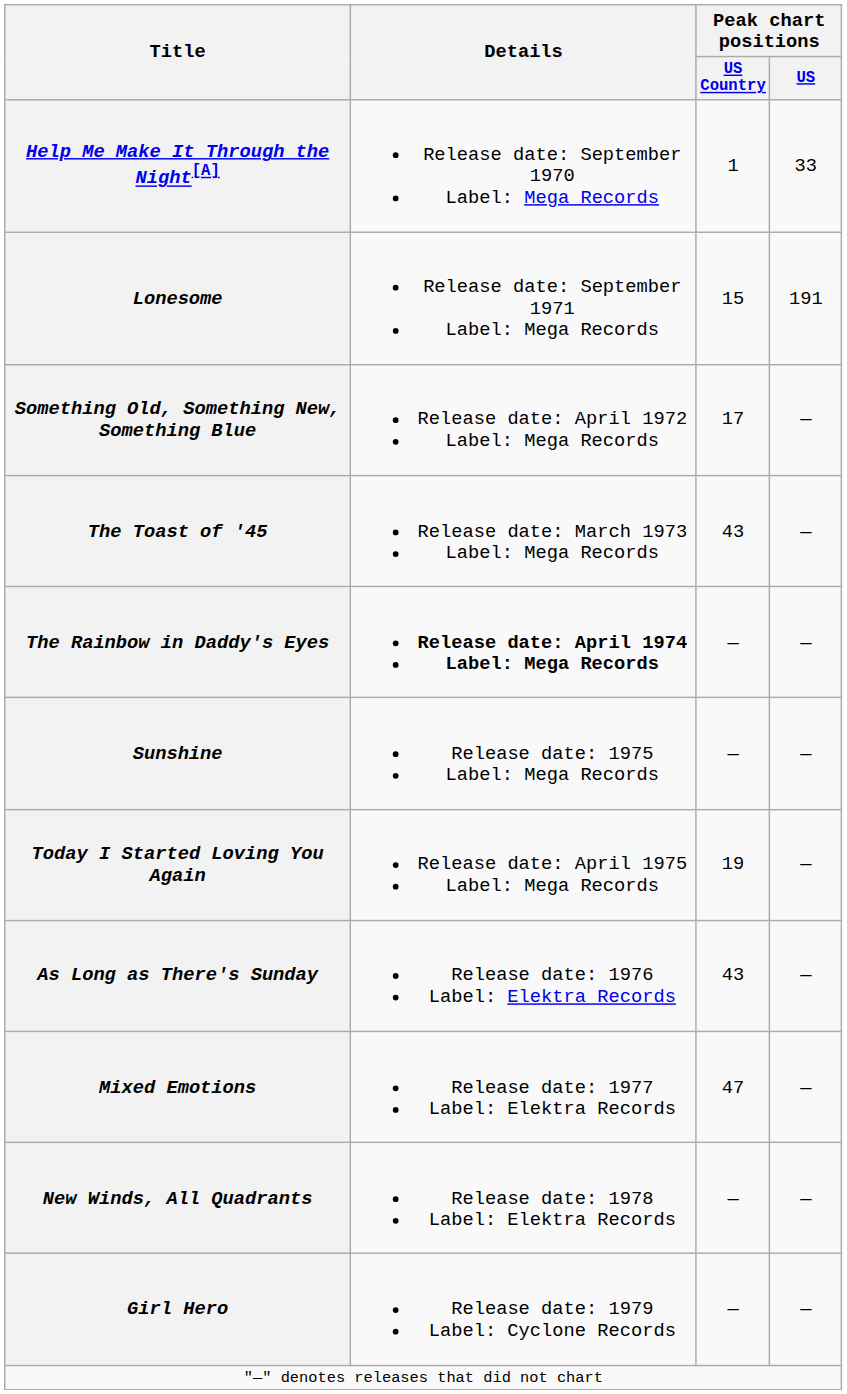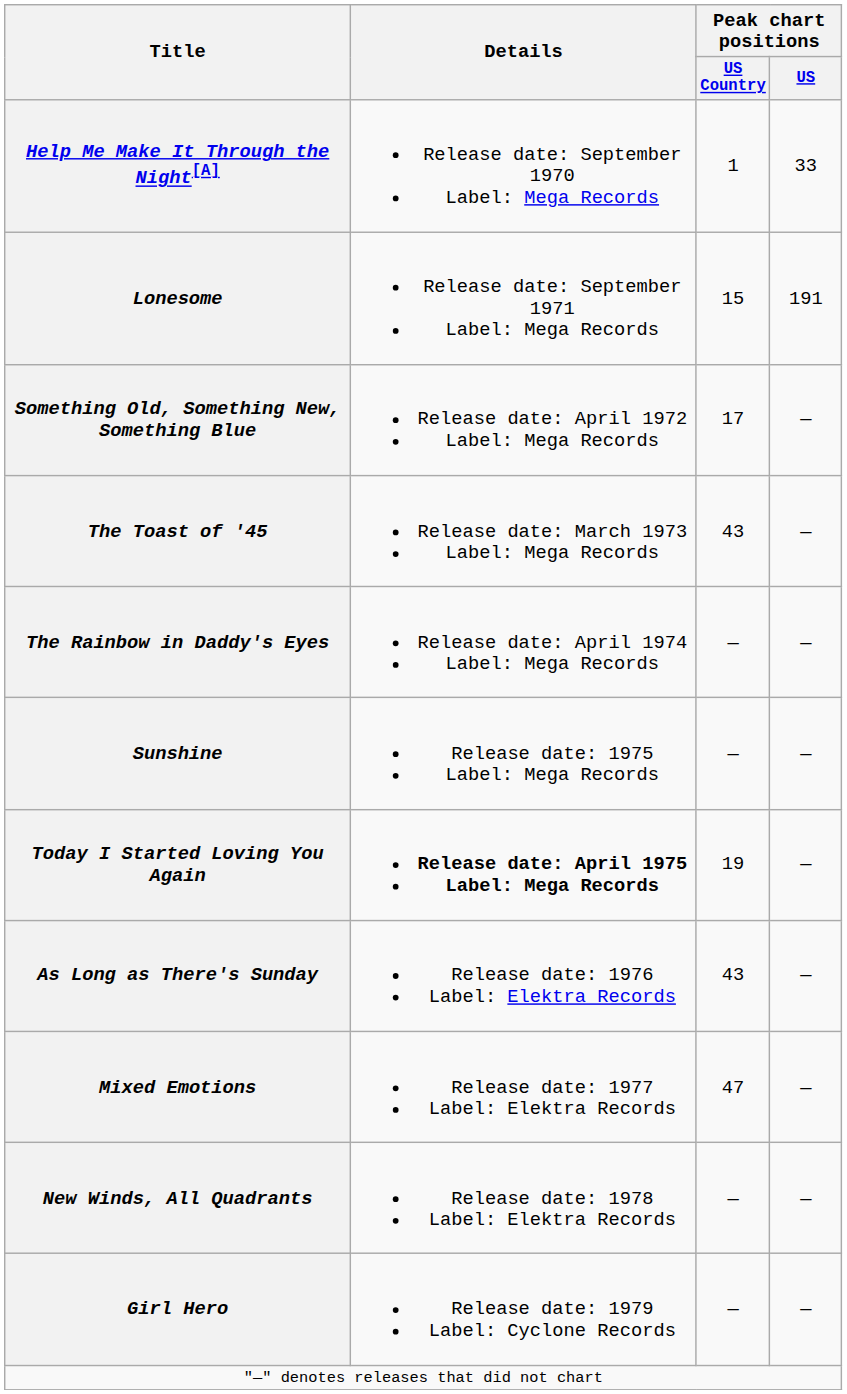(524, 653) bold -> (524, 653) normal
(524, 876) normal -> (524, 876) bold
